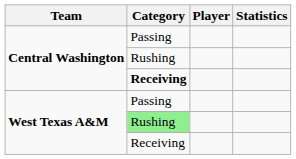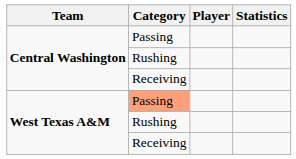(158, 79) bold -> (159, 79) normal
(151, 100) no background -> (152, 100) lightsalmon background
(153, 122) lightgreen background -> (154, 122) no background
